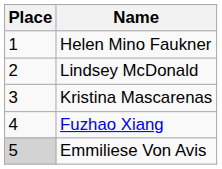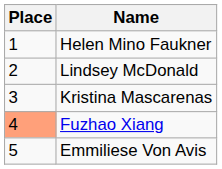(13, 124) no background -> (13, 124) lightsalmon background
(13, 151) lightgrey background -> (13, 151) no background
